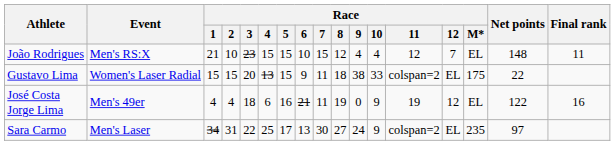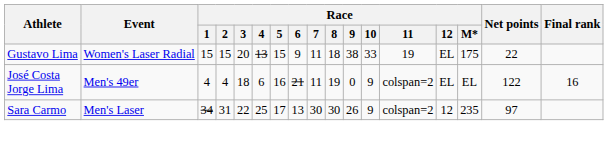- row: (46, 54)
(414, 75) colspan=2 -> (408, 54) 19
(414, 103) 19 -> (408, 82) colspan=2
(453, 103) 12 -> (447, 82) EL
(340, 130) 27 -> (334, 110) 30
(358, 130) 24 -> (352, 110) 26
(453, 130) EL -> (447, 110) 12
